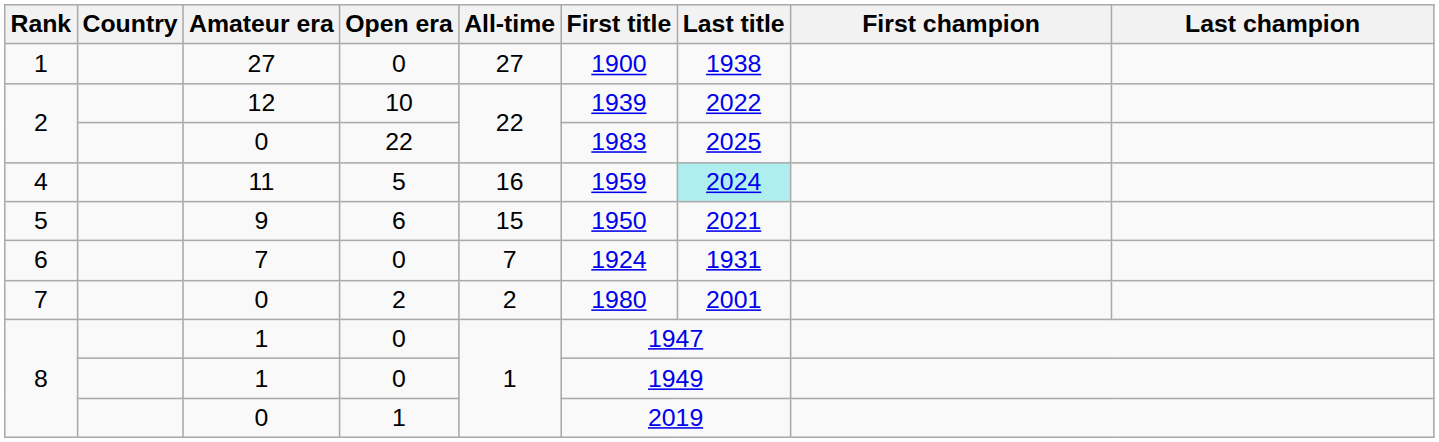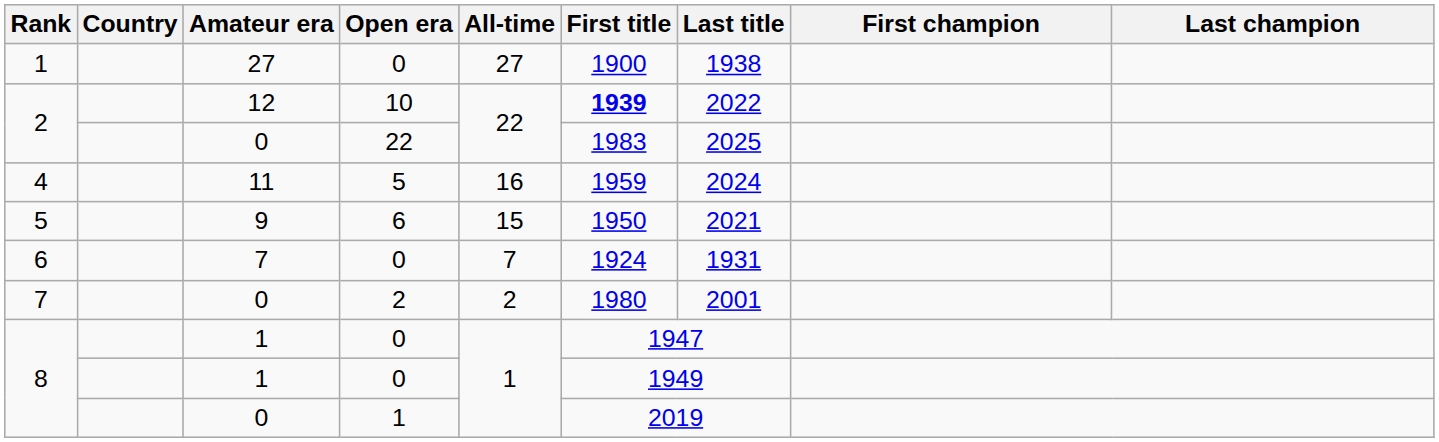(619, 102) normal -> (619, 102) bold
(734, 181) paleturquoise background -> (734, 181) no background
